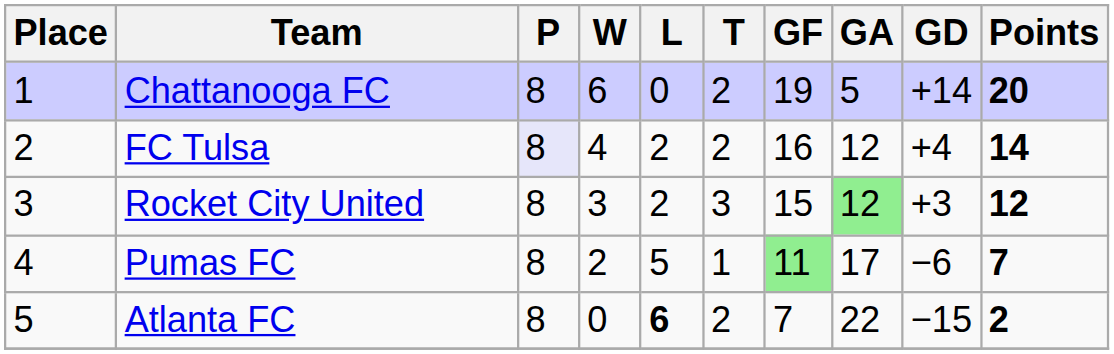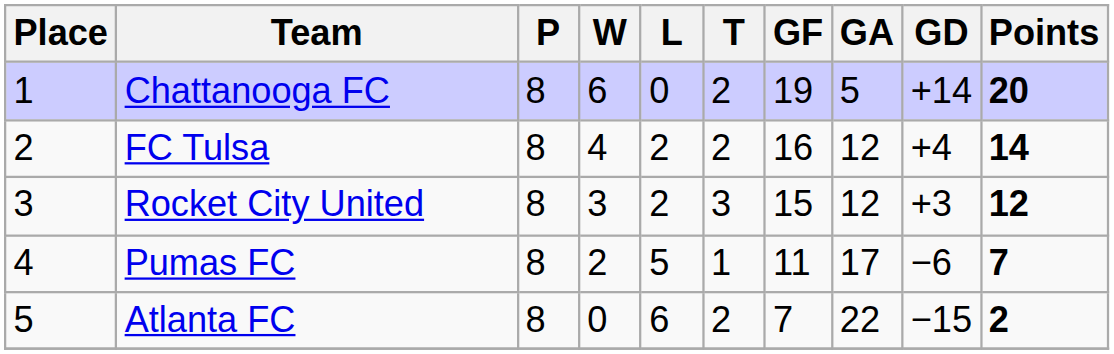(536, 147) lavender background -> (536, 147) no background
(860, 205) lightgreen background -> (860, 205) no background
(792, 262) lightgreen background -> (792, 262) no background
(659, 319) bold -> (659, 319) normal
